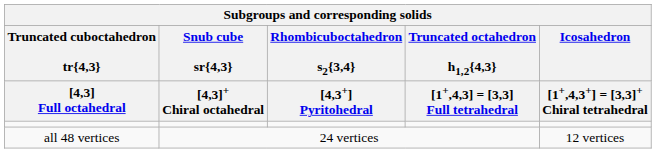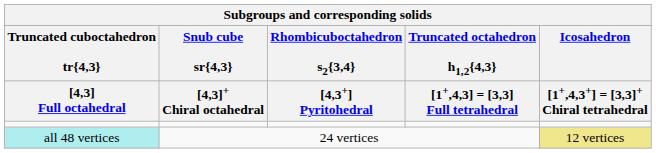(82, 137) no background -> (82, 137) paleturquoise background
(595, 137) no background -> (595, 137) khaki background
